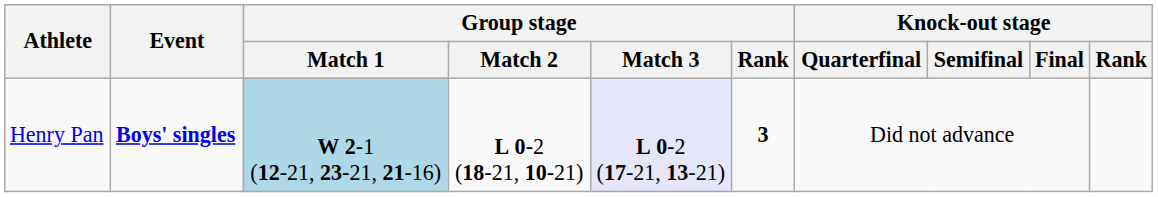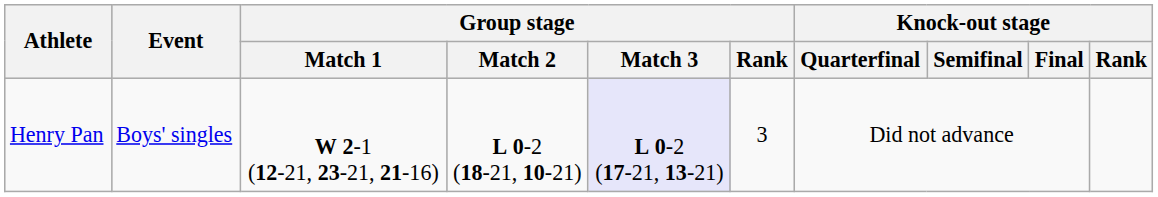(176, 134) bold -> (174, 134) normal
(346, 160) lightblue background -> (343, 160) no background
(763, 134) bold -> (762, 134) normal
